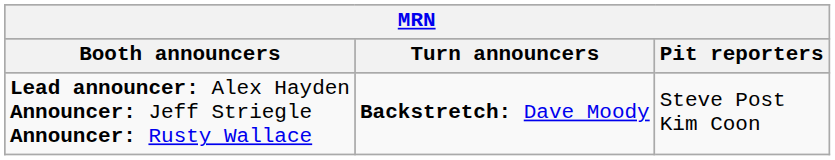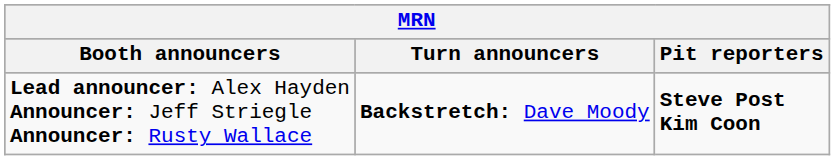(723, 114) normal -> (723, 114) bold
